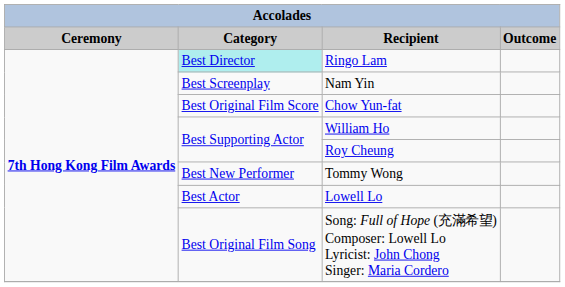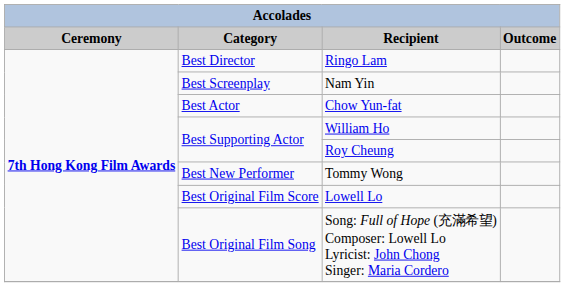(218, 61) paleturquoise background -> (218, 61) no background
(250, 106) Best Original Film Score -> (211, 106) Best Actor
(211, 196) Best Actor -> (250, 196) Best Original Film Score
